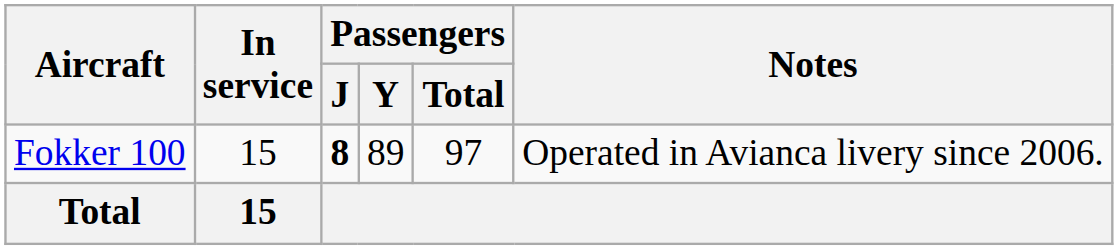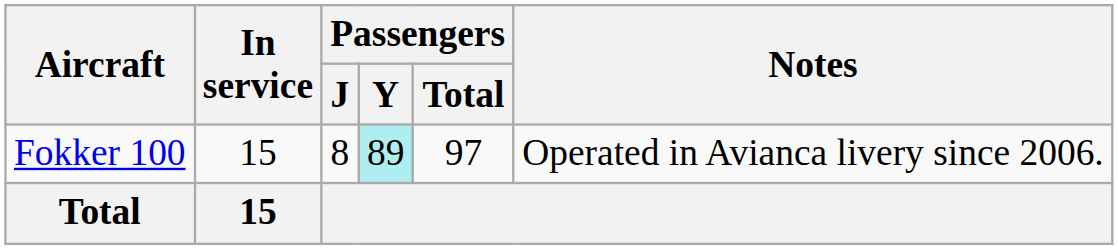(340, 152) bold -> (340, 152) normal
(386, 152) no background -> (386, 152) paleturquoise background
